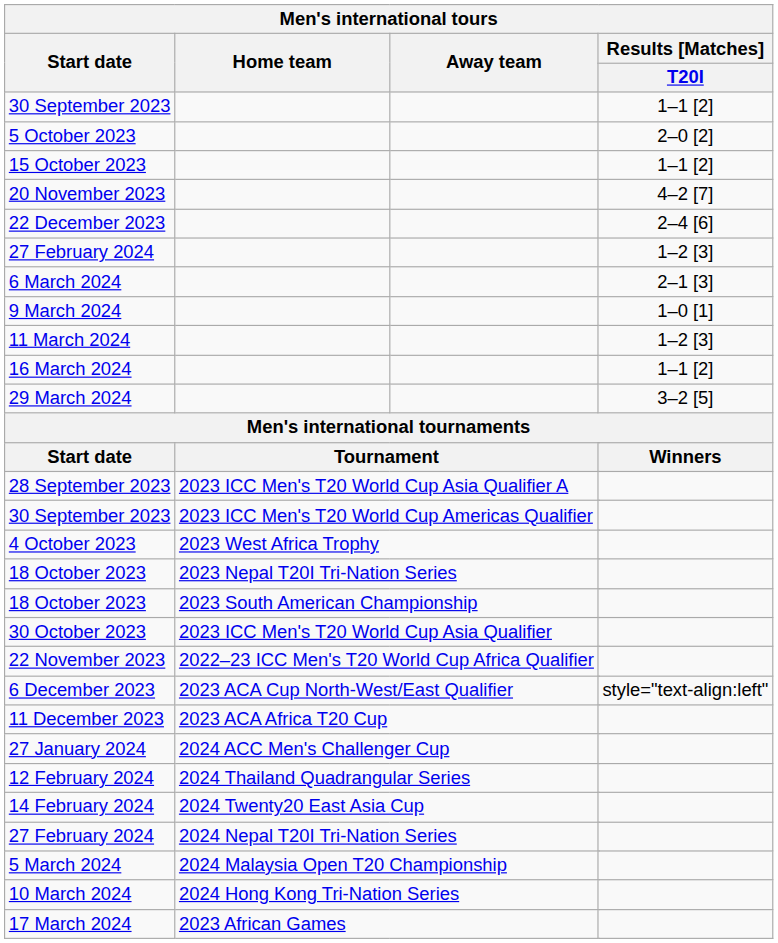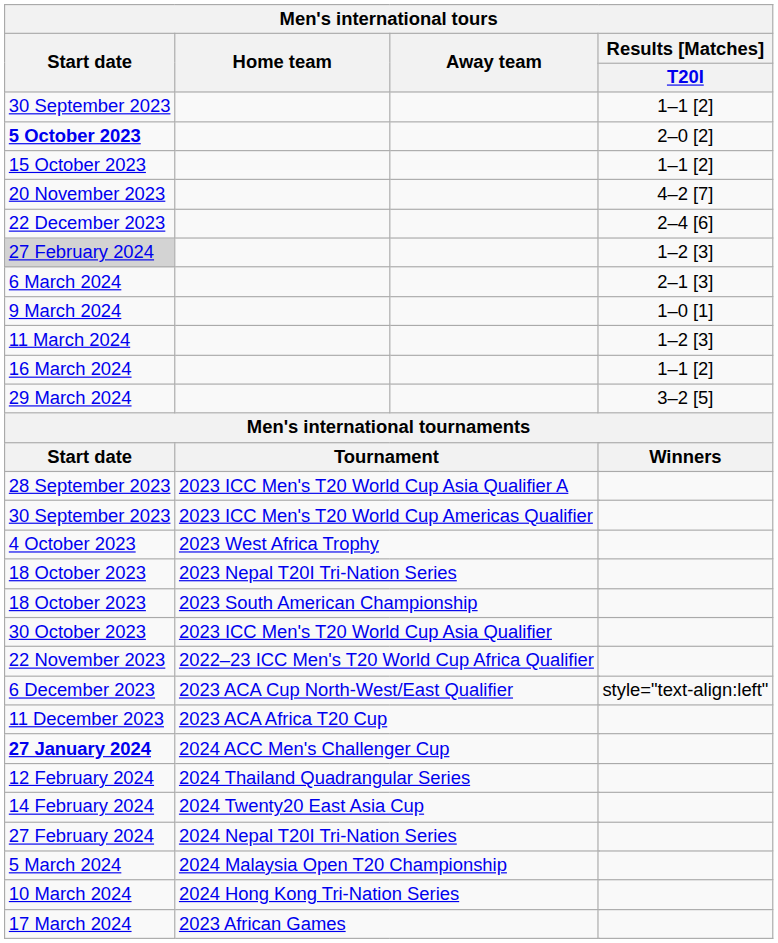(72, 135) normal -> (75, 135) bold
(81, 252) no background -> (81, 252) lightgrey background
(77, 748) normal -> (80, 748) bold
